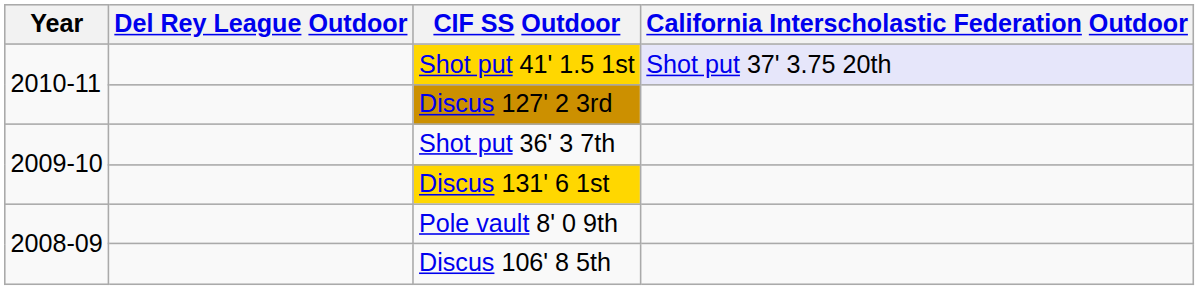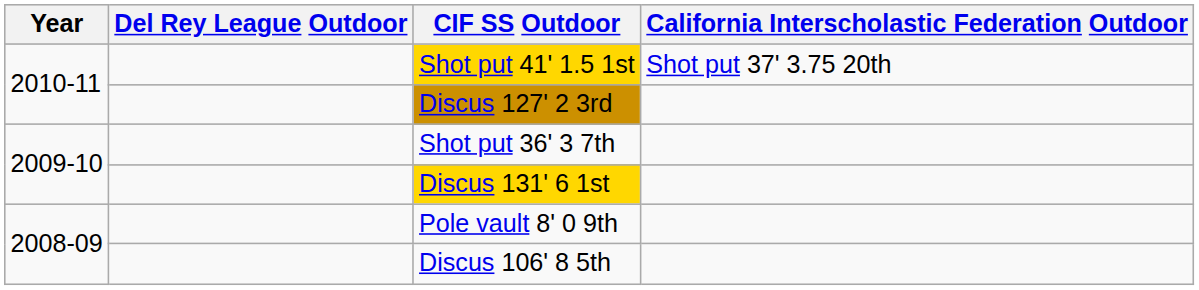(769, 64) lavender background -> (769, 64) no background
